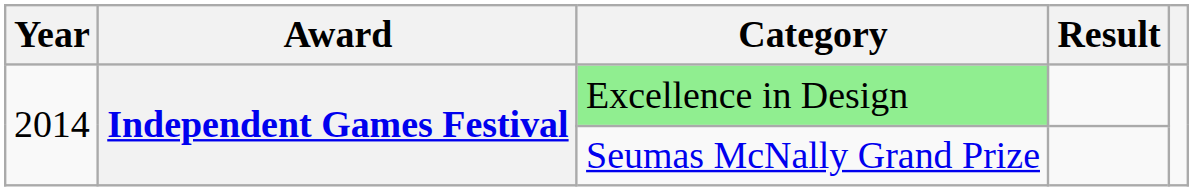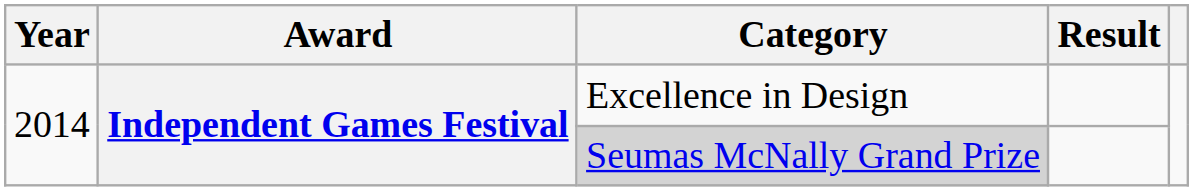(747, 94) lightgreen background -> (747, 94) no background
(813, 154) no background -> (813, 154) lightgrey background
